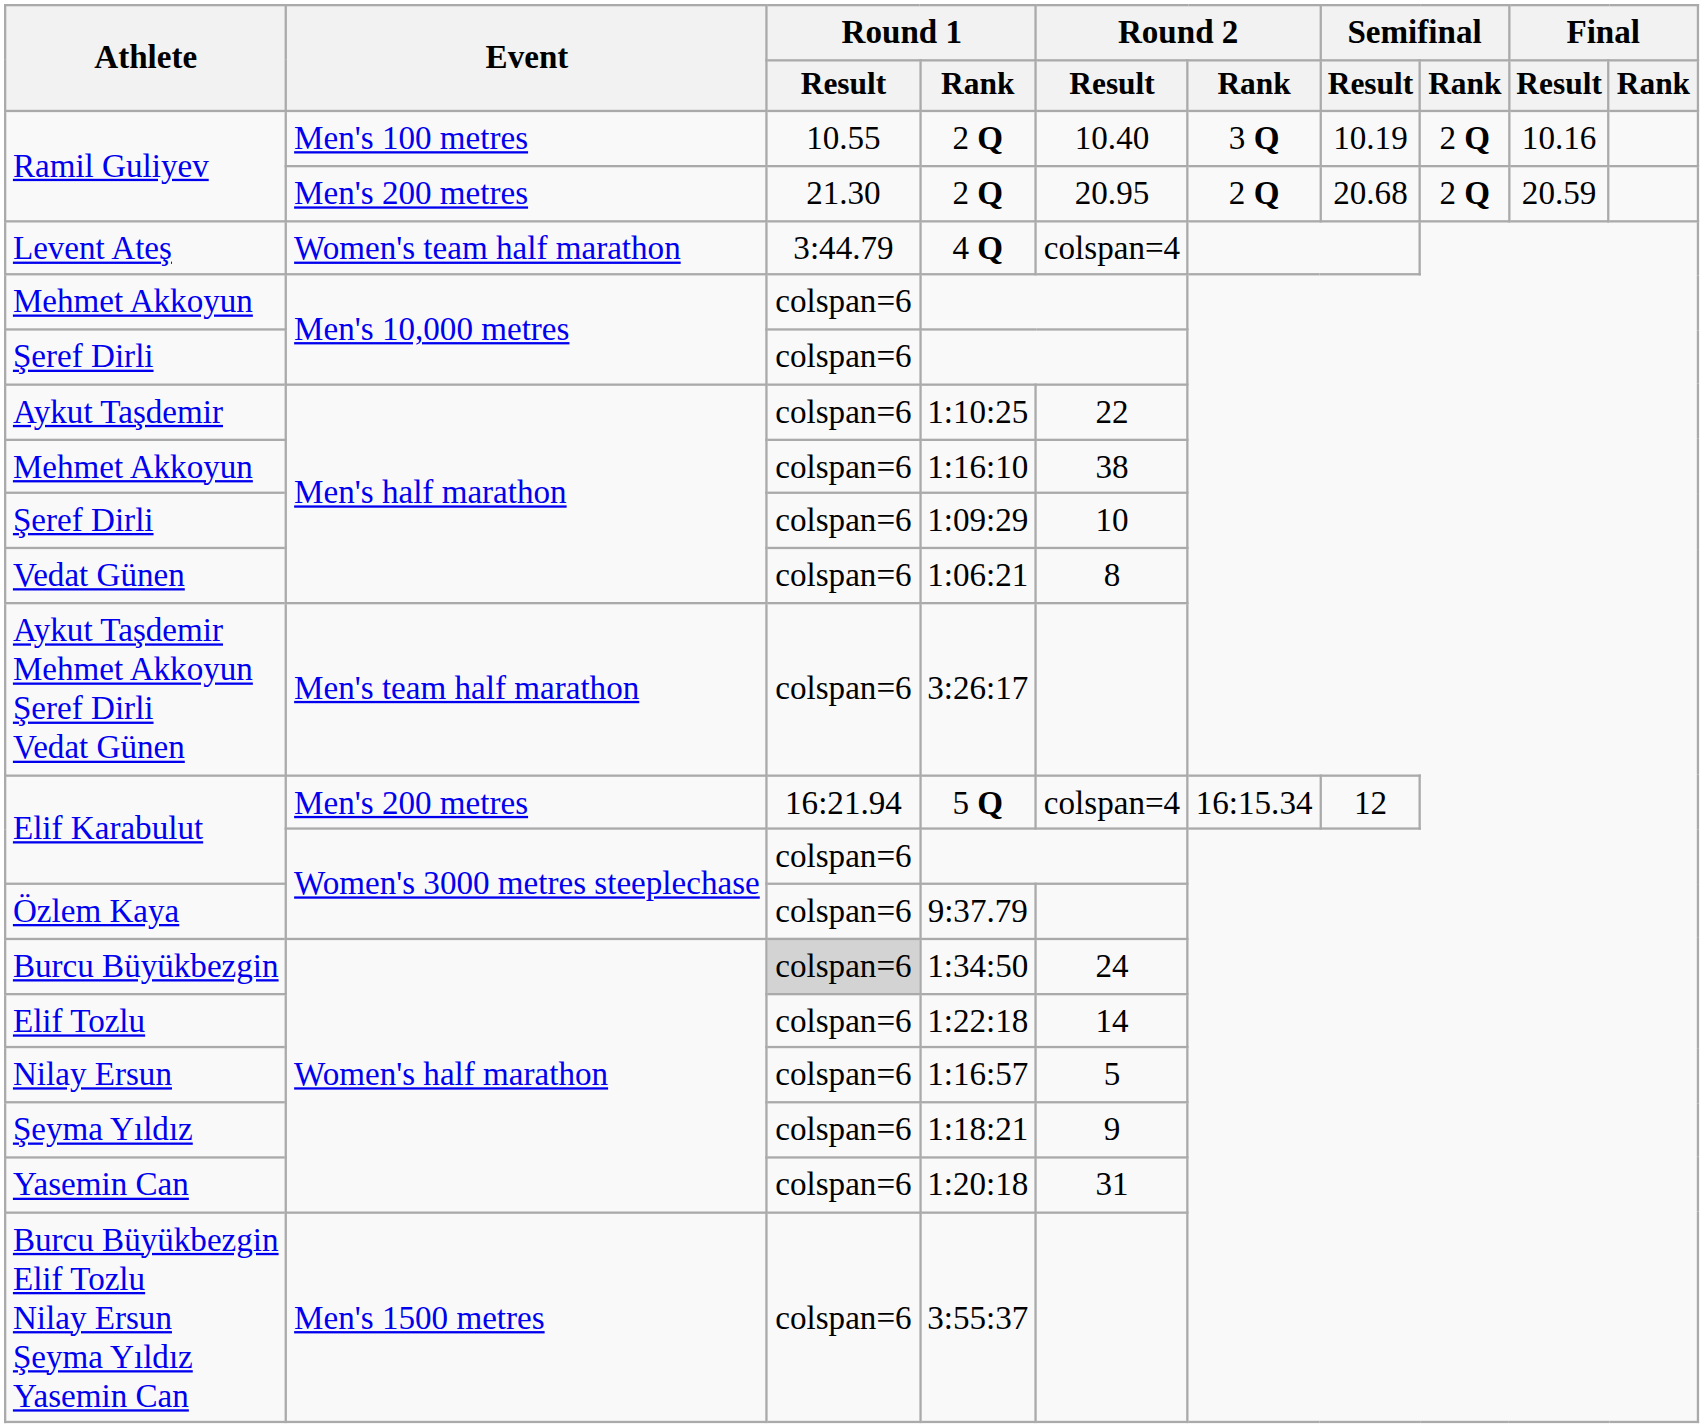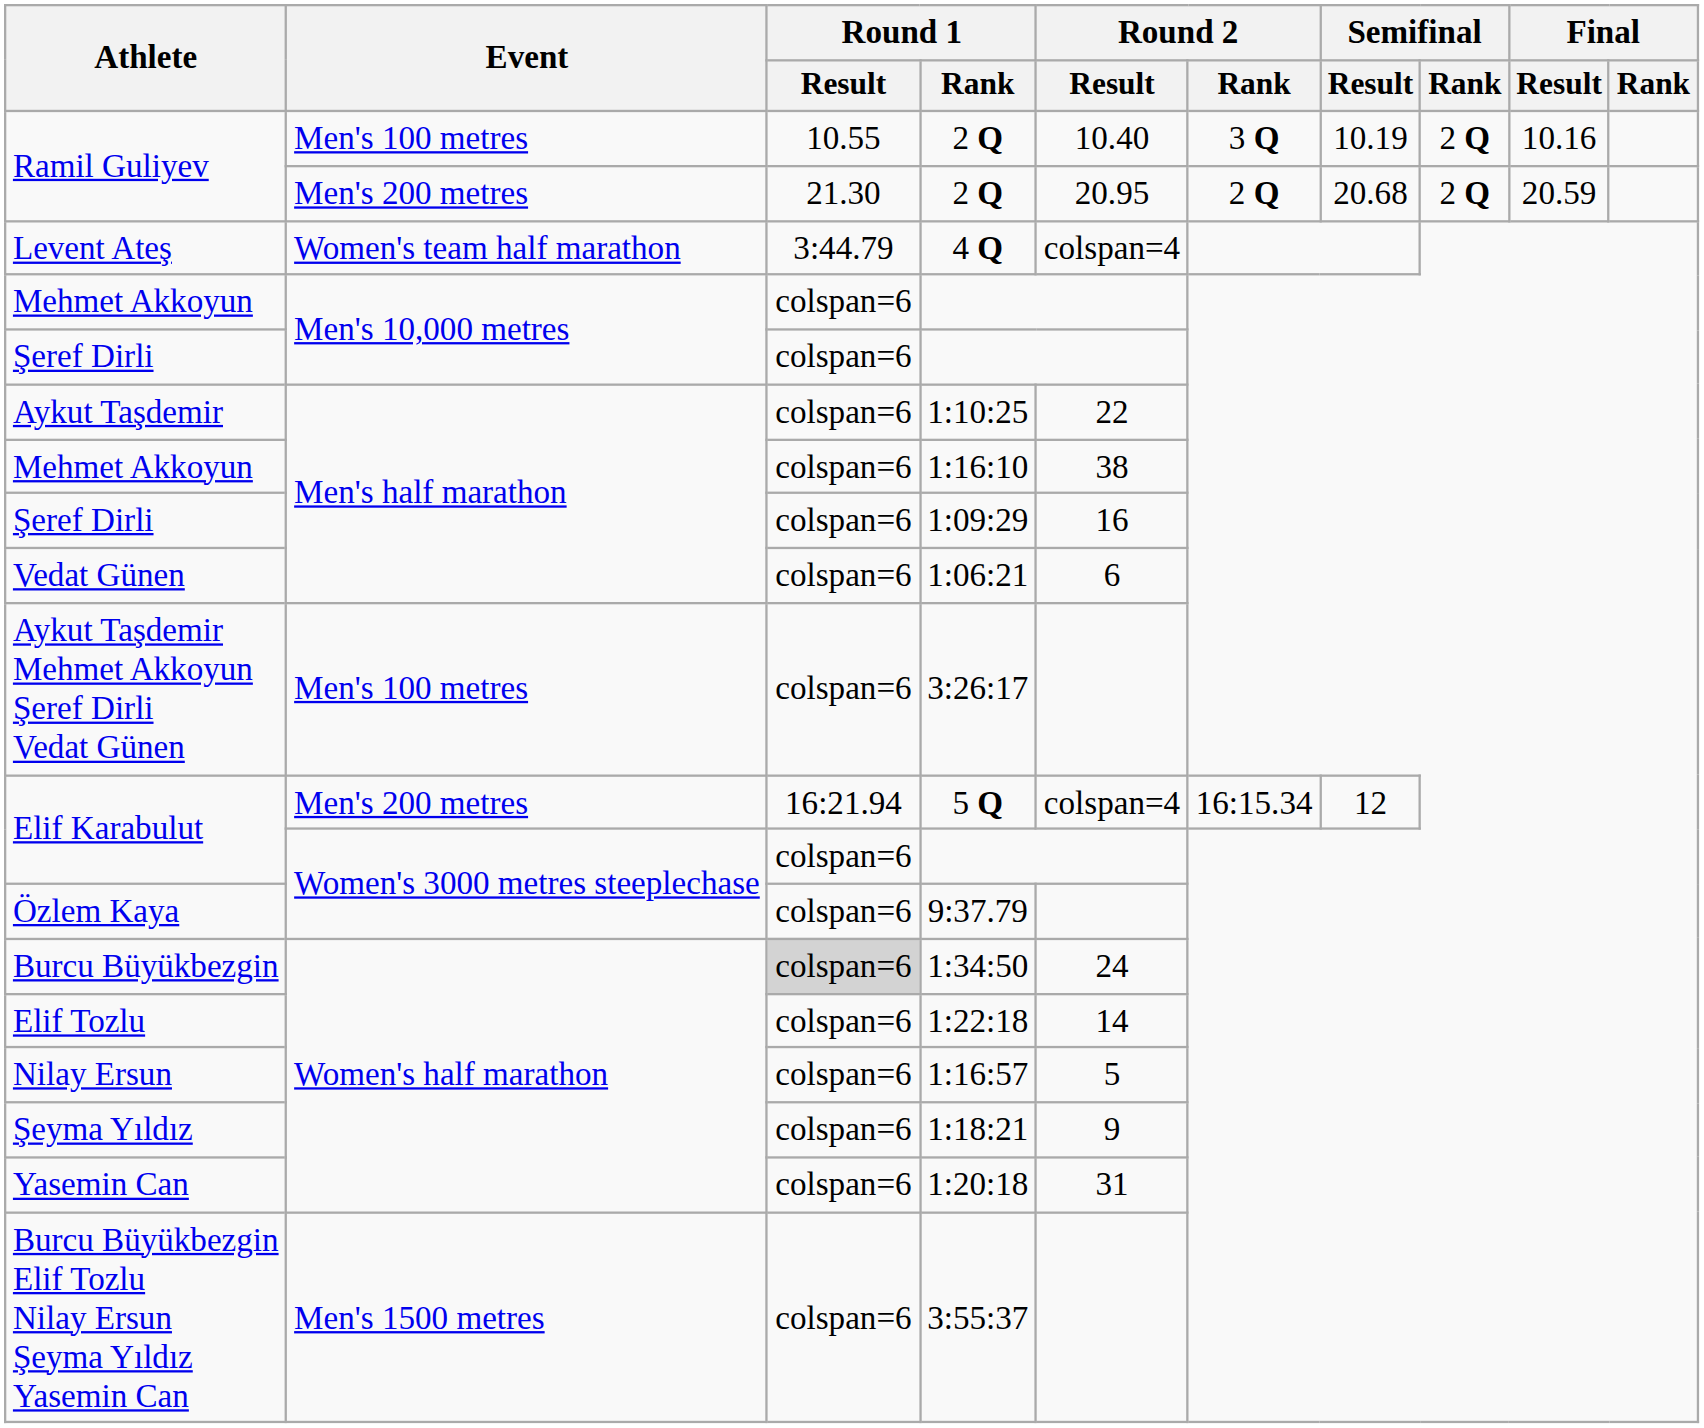(1112, 520) 10 -> (1112, 520) 16
(1112, 575) 8 -> (1112, 575) 6
(467, 688) Men's team half marathon -> (411, 688) Men's 100 metres
